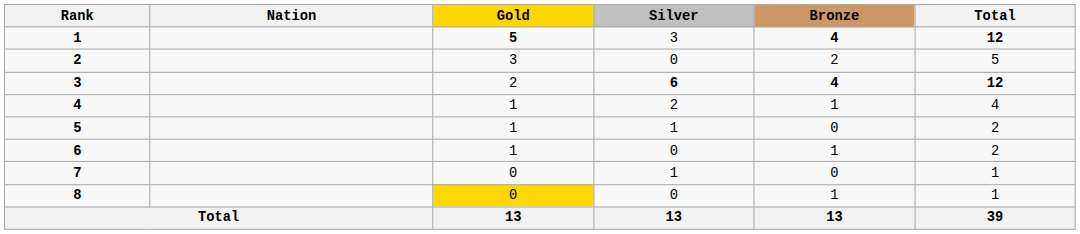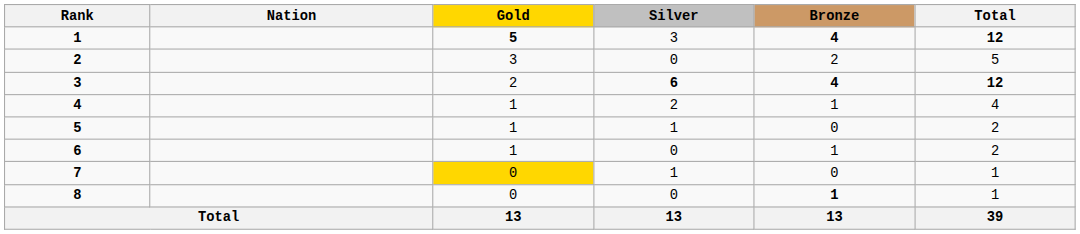(513, 173) no background -> (513, 173) gold background
(513, 195) gold background -> (513, 195) no background
(834, 195) normal -> (834, 195) bold
